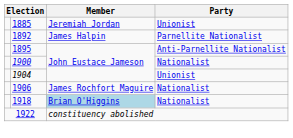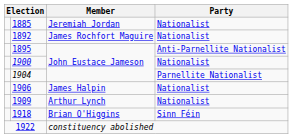(176, 24) Unionist -> (183, 24) Nationalist
(77, 37) James Halpin -> (101, 37) James Rochfort Maguire
(209, 37) Parnellite Nationalist -> (183, 37) Nationalist
(176, 75) Unionist -> (209, 75) Parnellite Nationalist
(101, 88) James Rochfort Maguire -> (77, 88) James Halpin
+ row: (22, 101)
(84, 101) lightblue background -> (84, 114) no background
(183, 101) Nationalist -> (178, 114) Sinn Féin
